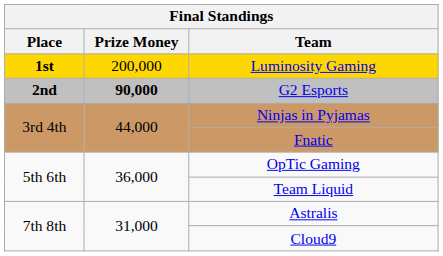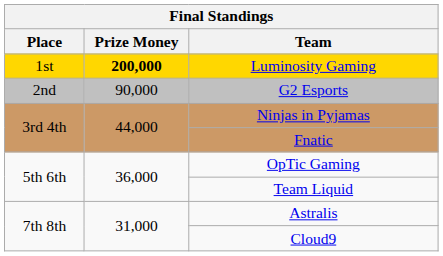(44, 66) bold -> (44, 66) normal
(136, 66) normal -> (136, 66) bold
(44, 90) bold -> (44, 90) normal
(136, 90) bold -> (136, 90) normal
